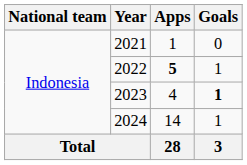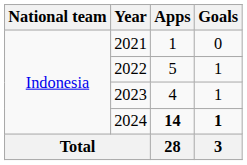(172, 69) bold -> (172, 69) normal
(218, 95) bold -> (218, 95) normal
(172, 120) normal -> (172, 120) bold
(218, 120) normal -> (218, 120) bold
